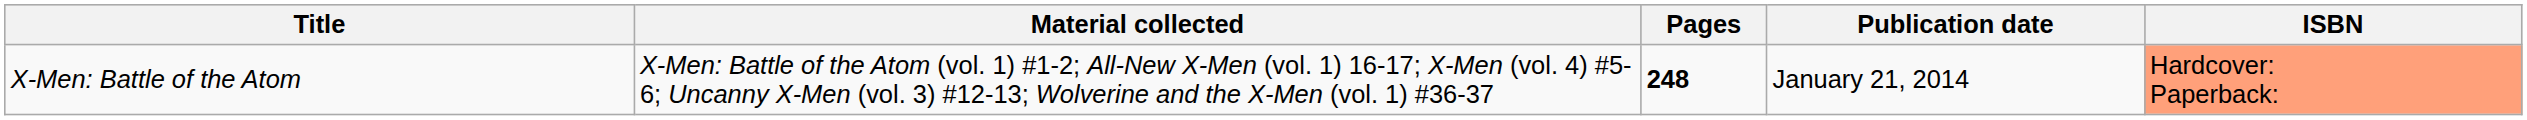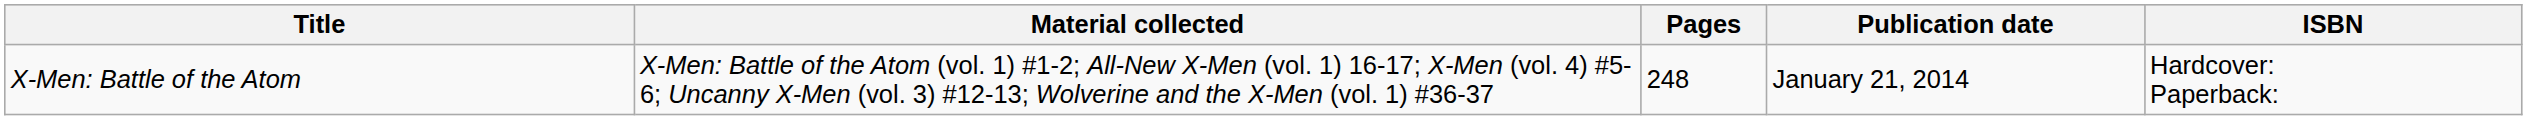(1668, 79) bold -> (1668, 79) normal
(2214, 79) lightsalmon background -> (2214, 79) no background
